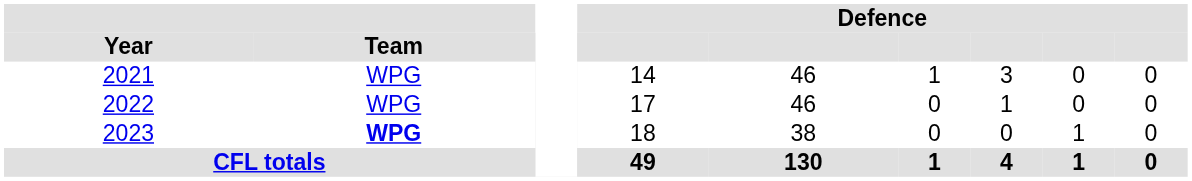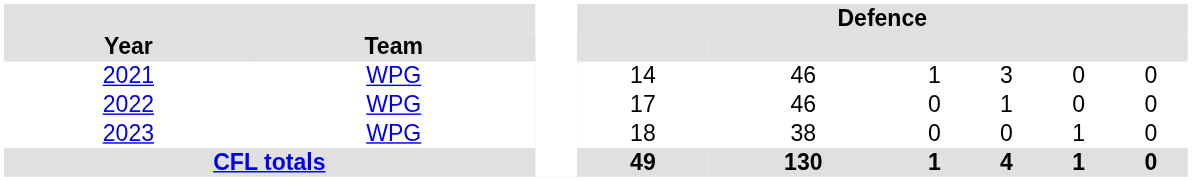(394, 133) bold -> (394, 133) normal
